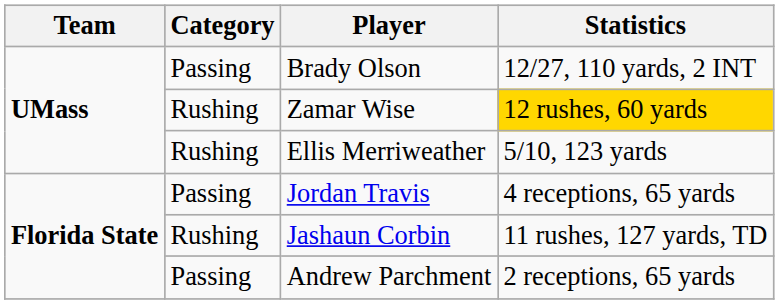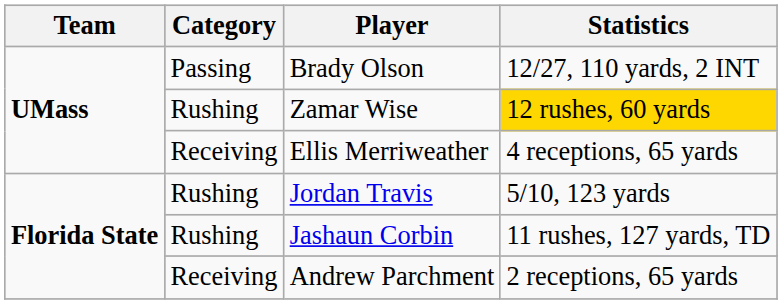(214, 151) Rushing -> (224, 151) Receiving
(585, 151) 5/10, 123 yards -> (622, 151) 4 receptions, 65 yards
(211, 193) Passing -> (214, 193) Rushing
(619, 193) 4 receptions, 65 yards -> (588, 193) 5/10, 123 yards
(211, 277) Passing -> (224, 277) Receiving
